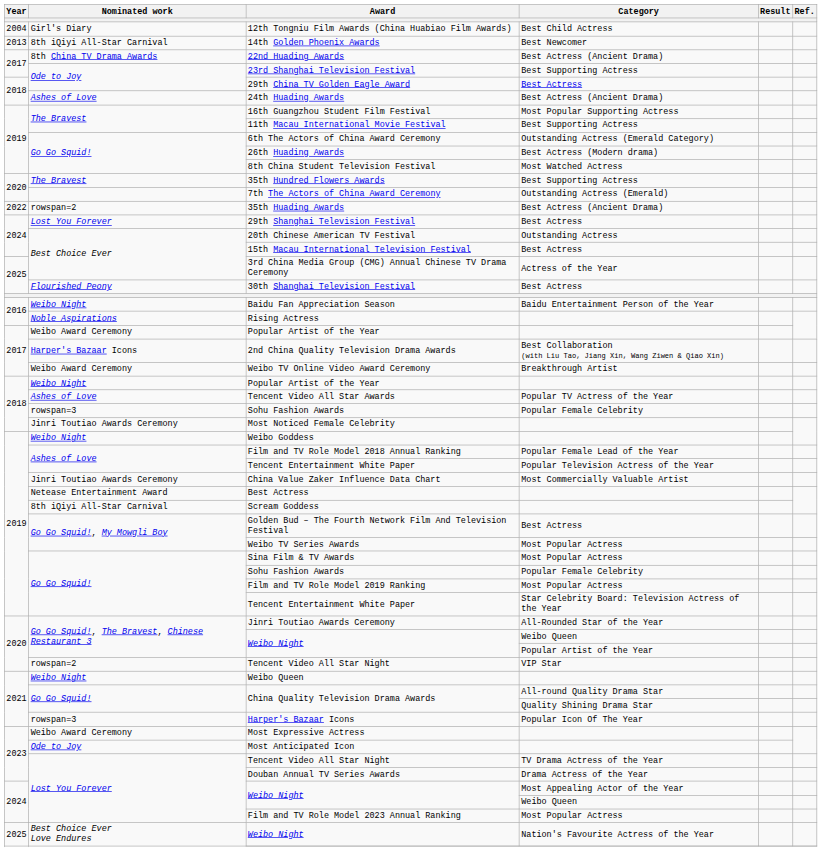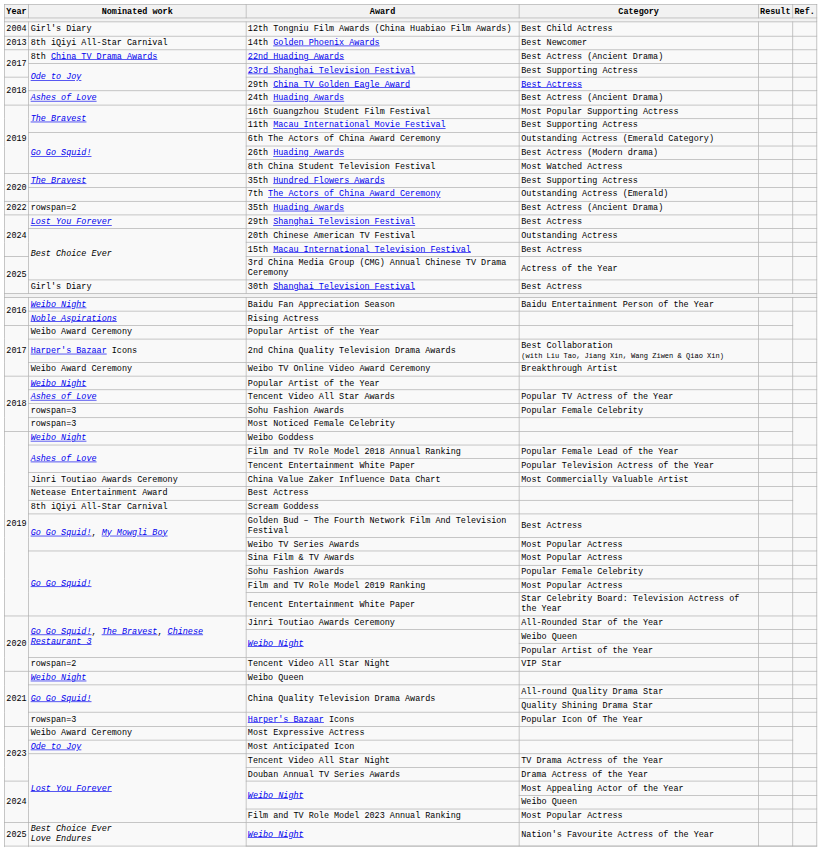(71, 287) Flourished Peony -> (61, 287) Girl's Diary
(104, 424) Jinri Toutiao Awards Ceremony -> (53, 424) rowspan=3
